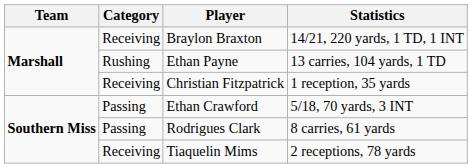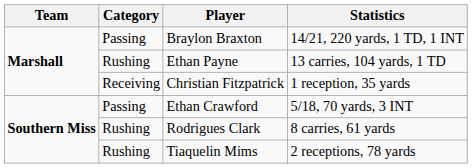(131, 38) Receiving -> (124, 38) Passing
(124, 128) Passing -> (126, 128) Rushing
(131, 151) Receiving -> (126, 151) Rushing
